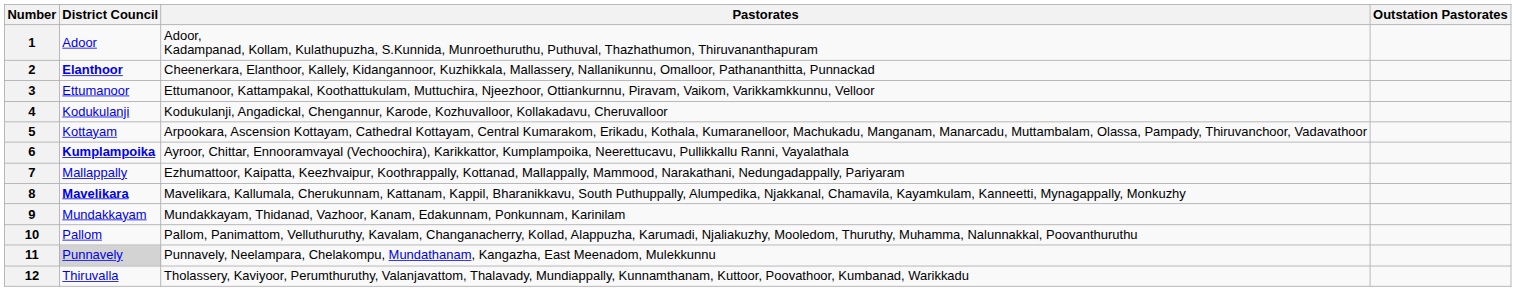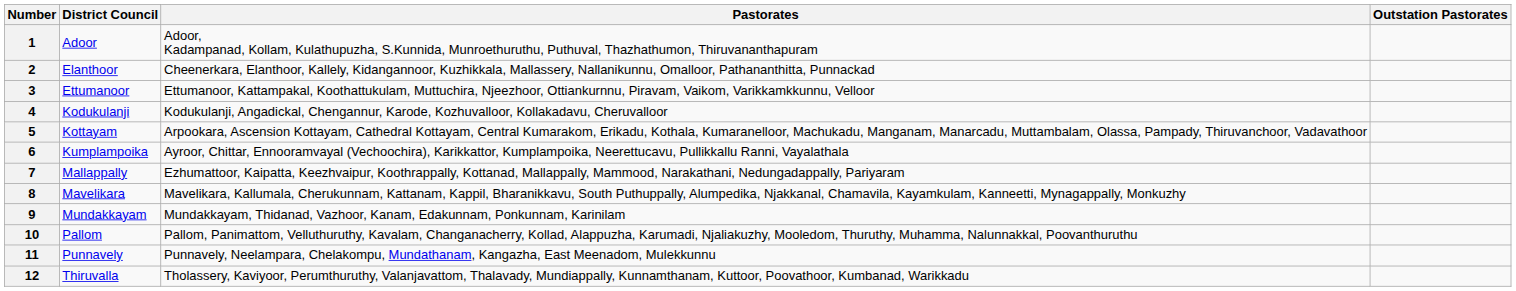(93, 70) bold -> (90, 70) normal
(109, 152) bold -> (105, 152) normal
(95, 193) bold -> (94, 193) normal
(93, 255) lightgrey background -> (93, 255) no background
